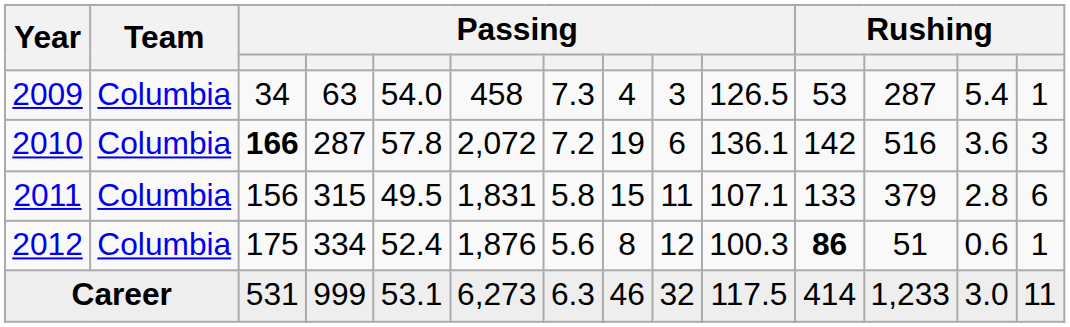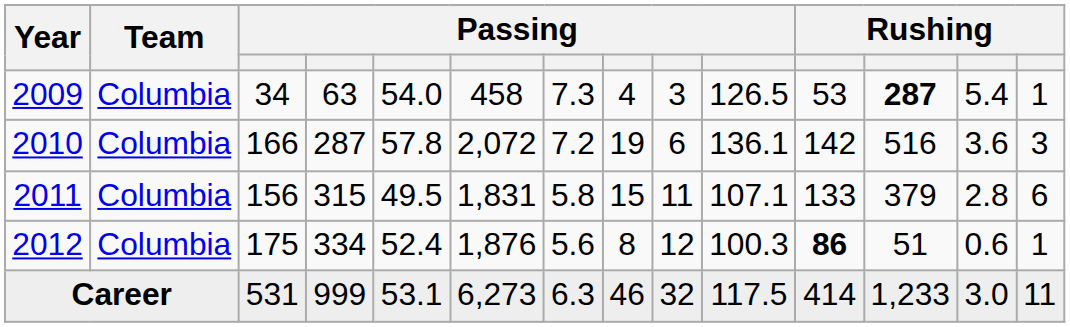(910, 94) normal -> (910, 94) bold
(272, 144) bold -> (272, 144) normal
